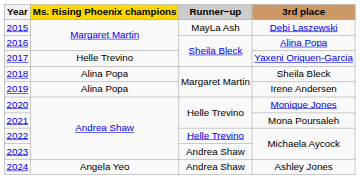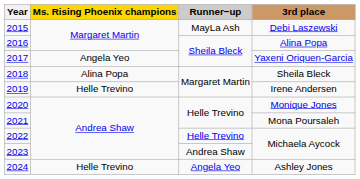(105, 58) Helle Trevino -> (105, 58) Angela Yeo
(105, 89) Alina Popa -> (105, 89) Helle Trevino
(105, 167) Angela Yeo -> (105, 167) Helle Trevino
(215, 167) Andrea Shaw -> (215, 167) Angela Yeo
